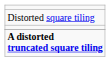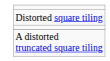(55, 42) bold -> (59, 42) normal
